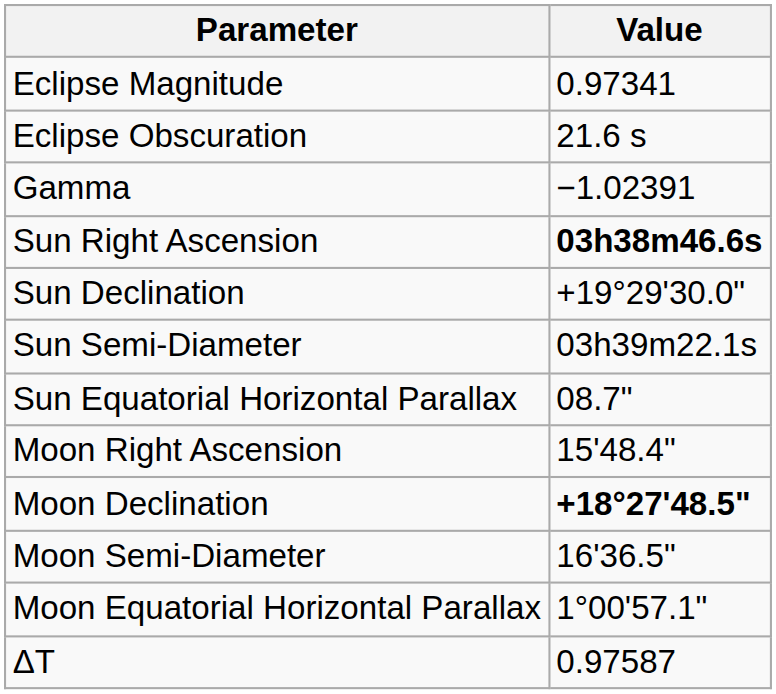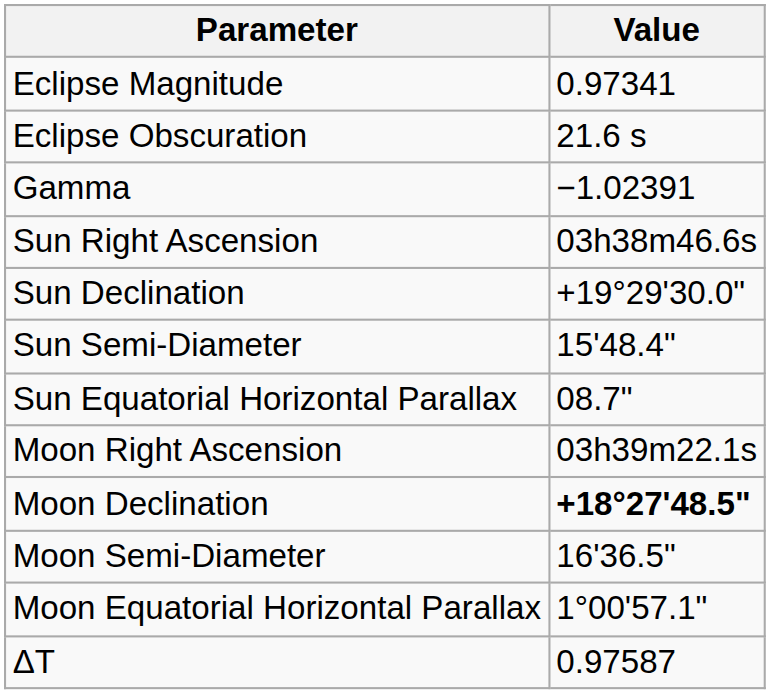(659, 240) bold -> (657, 240) normal
(657, 345) 03h39m22.1s -> (616, 345) 15'48.4"
(616, 450) 15'48.4" -> (657, 450) 03h39m22.1s
